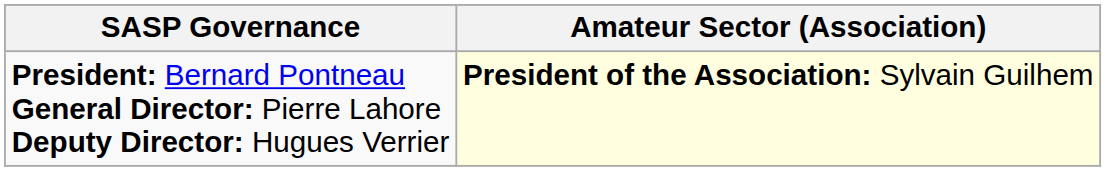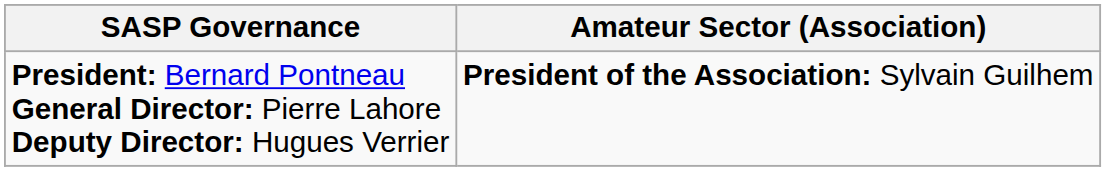(778, 74) lightyellow background -> (778, 74) no background
